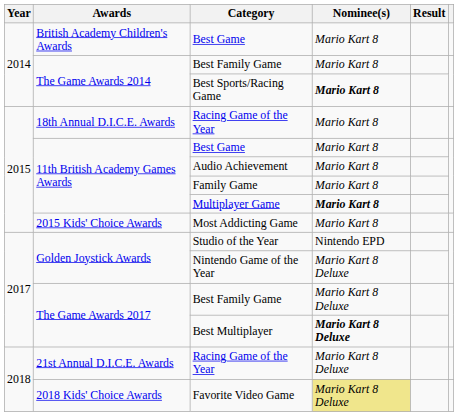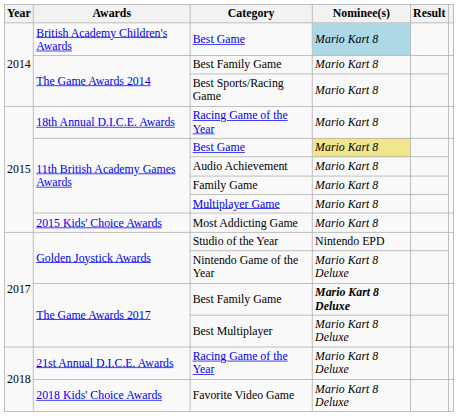(347, 39) no background -> (347, 39) lightblue background
(347, 90) bold -> (347, 90) normal
(347, 147) no background -> (347, 147) khaki background
(347, 204) bold -> (347, 204) normal
(347, 299) normal -> (347, 299) bold
(347, 331) bold -> (347, 331) normal
(347, 395) khaki background -> (347, 395) no background
